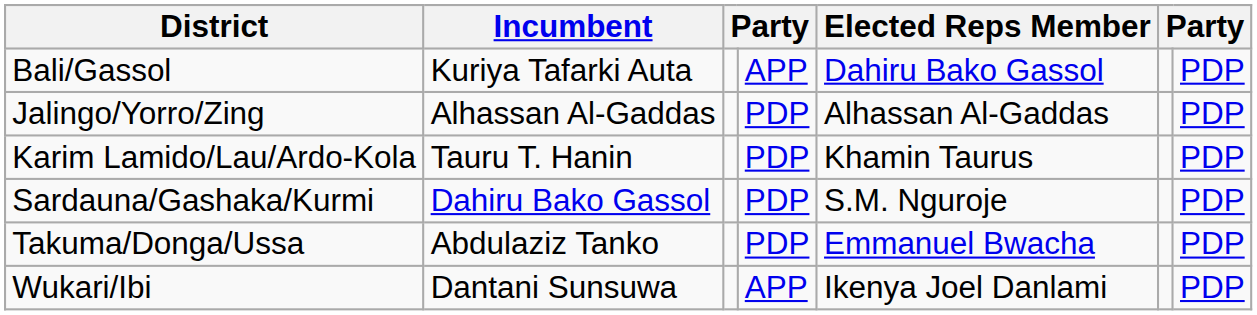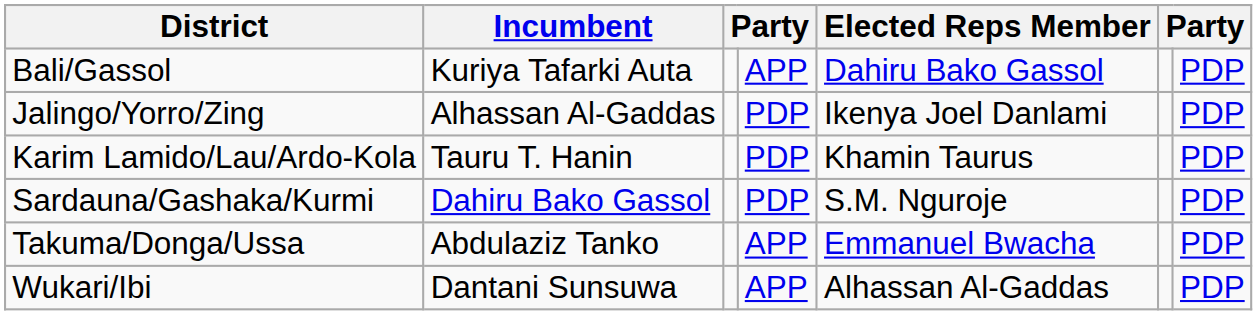(966, 113) Alhassan Al-Gaddas -> (966, 113) Ikenya Joel Danlami
(777, 244) PDP -> (776, 244) APP
(966, 288) Ikenya Joel Danlami -> (966, 288) Alhassan Al-Gaddas
